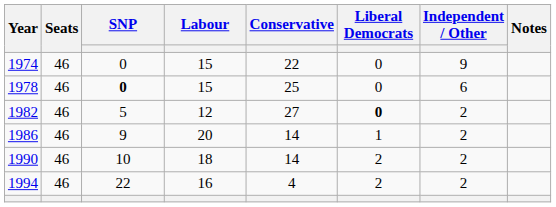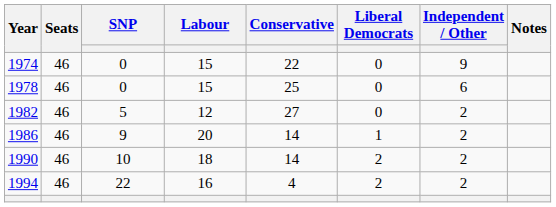(123, 87) bold -> (123, 87) normal
(378, 111) bold -> (378, 111) normal
